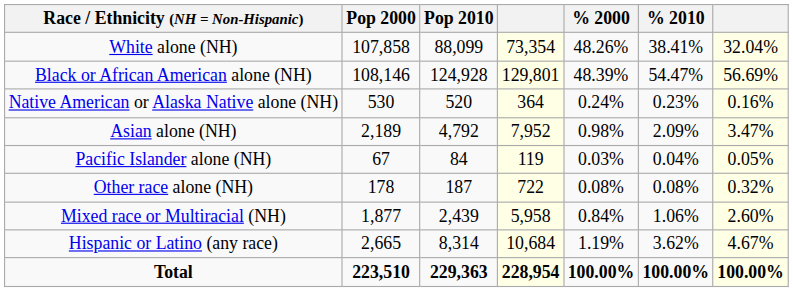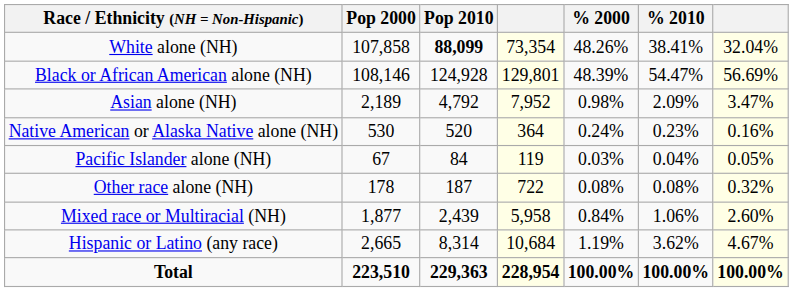(459, 46) normal -> (459, 46) bold
rows swapped: (173, 103) <-> (173, 131)
